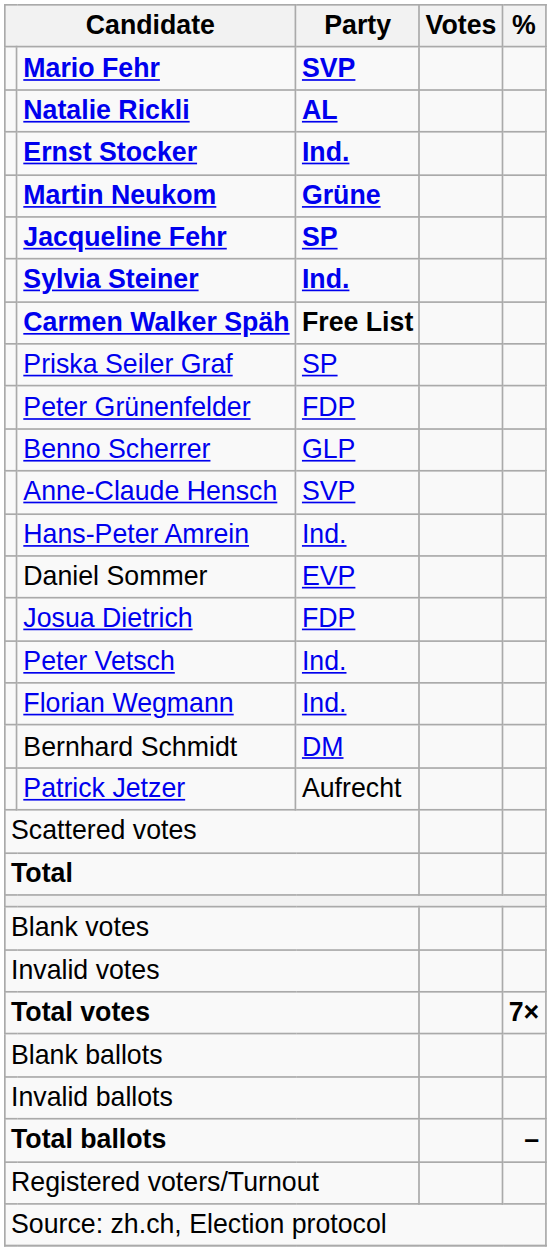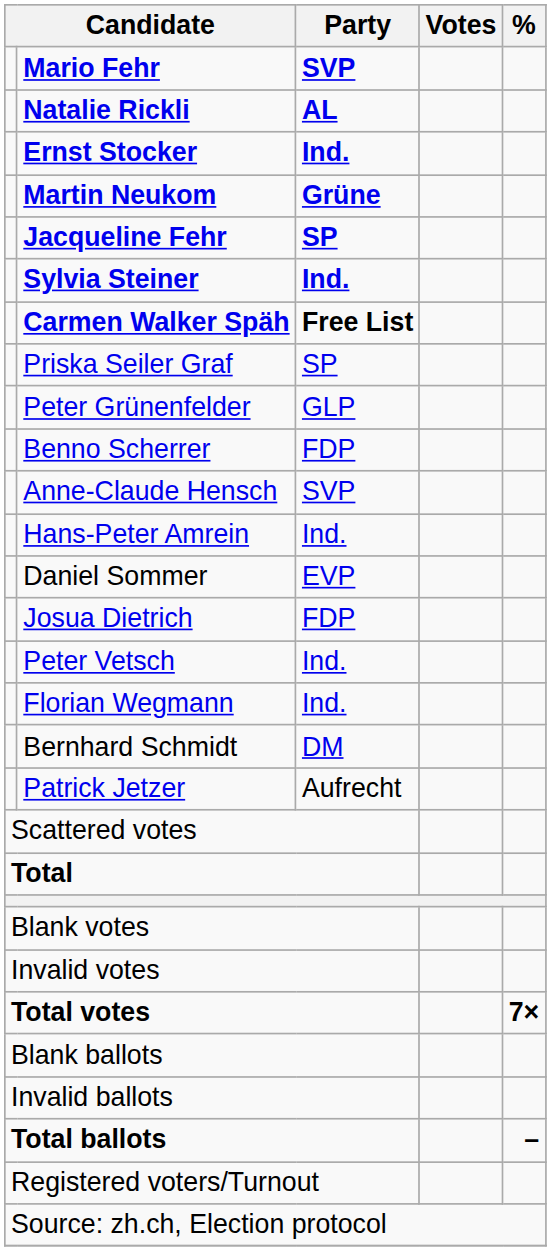(329, 407) FDP -> (329, 407) GLP
(329, 449) GLP -> (329, 449) FDP
